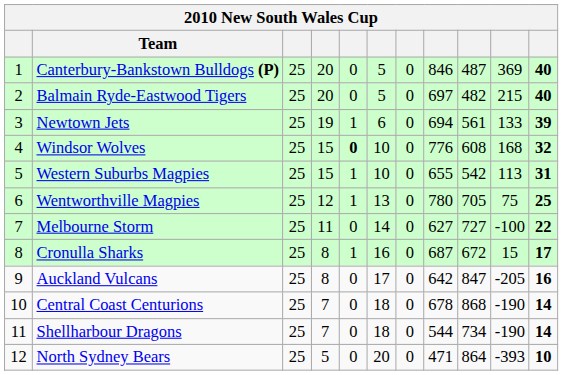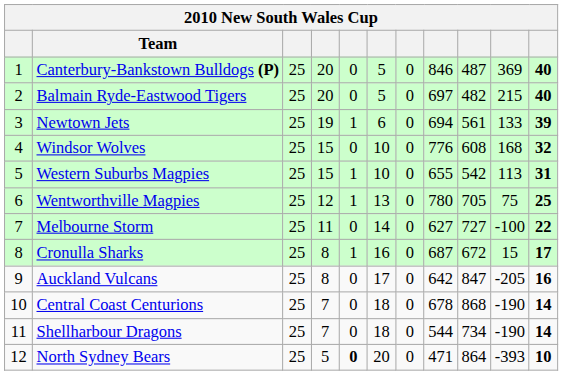(353, 148) bold -> (353, 148) normal
(353, 357) normal -> (353, 357) bold
